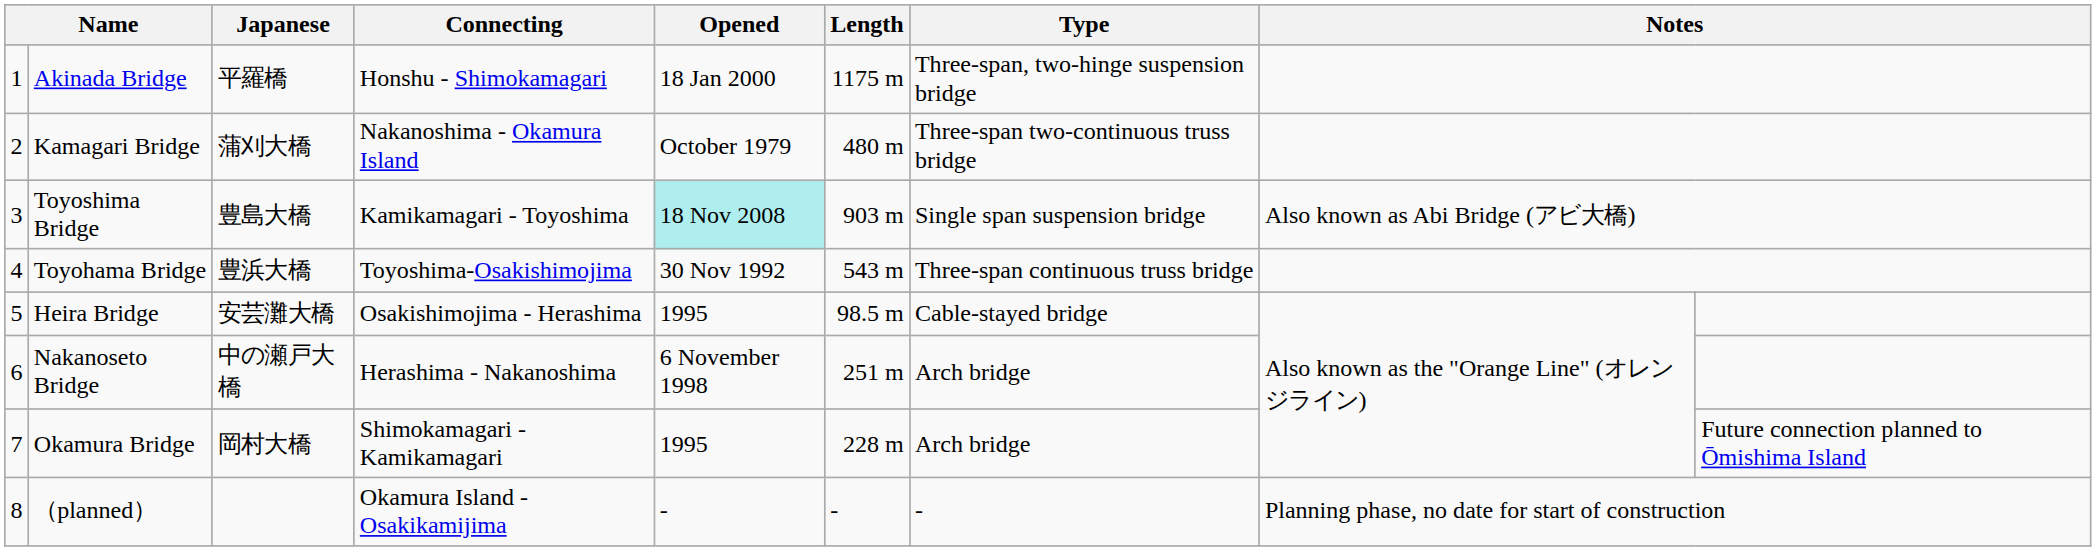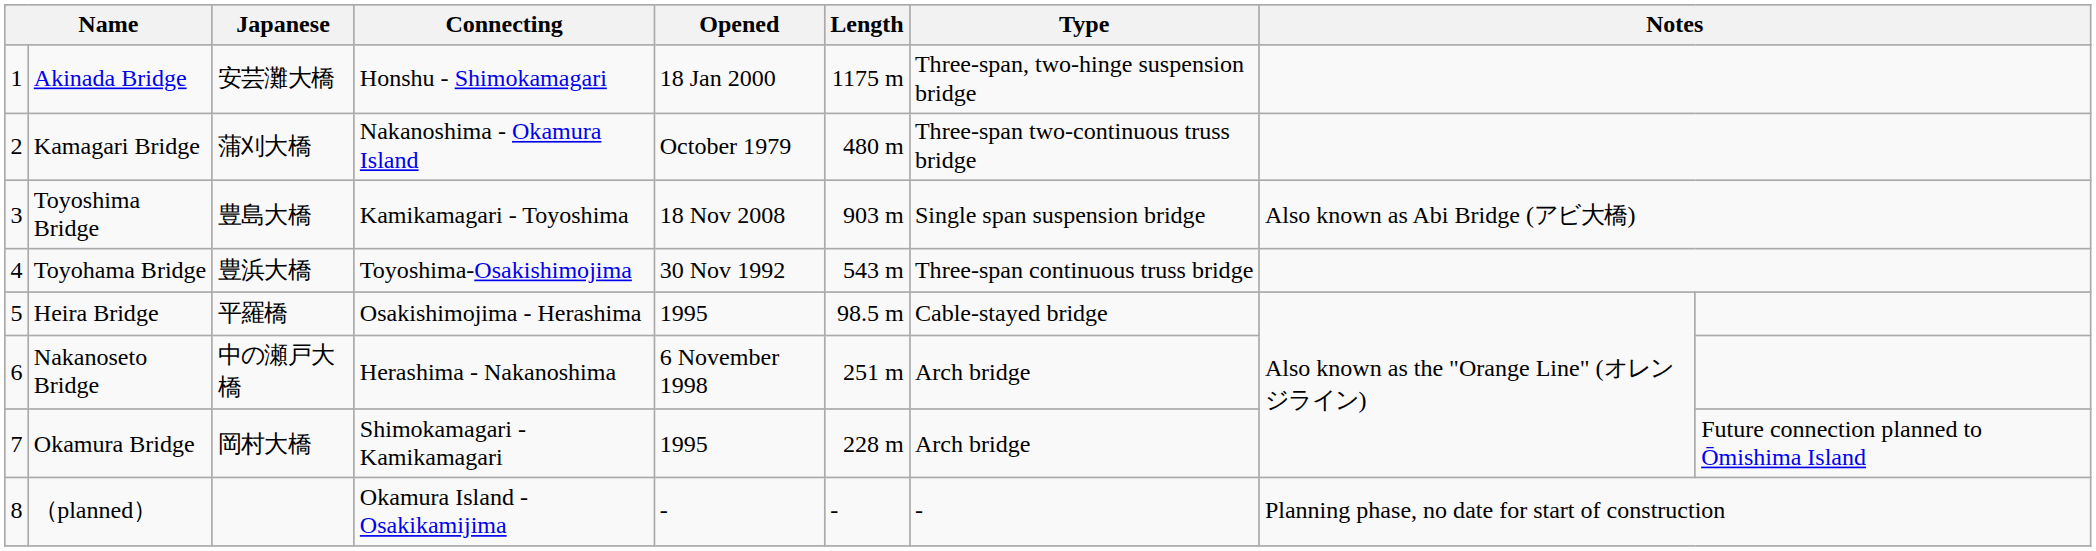(253, 78) 平羅橋 -> (276, 78) 安芸灘大橋
(722, 214) paleturquoise background -> (722, 214) no background
(276, 313) 安芸灘大橋 -> (253, 313) 平羅橋
